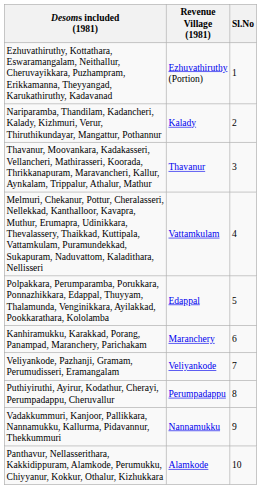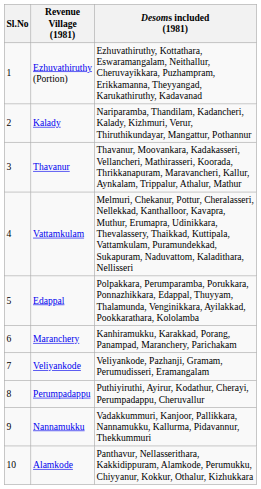columns swapped: (243, 23) <-> (85, 23)
